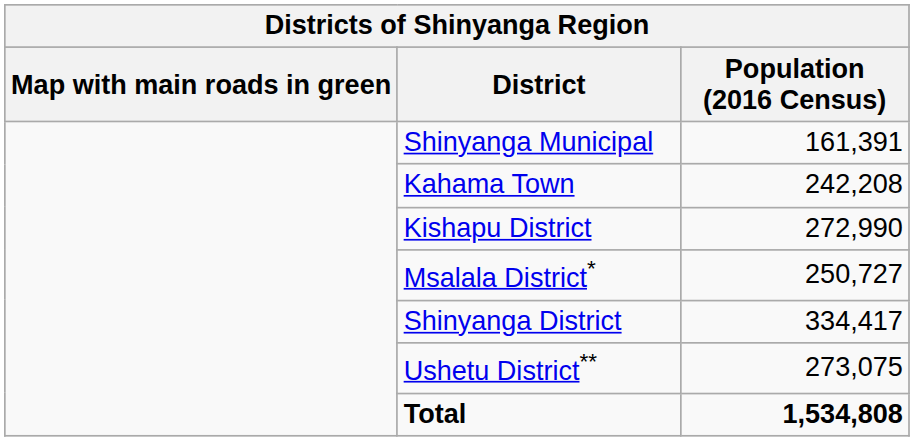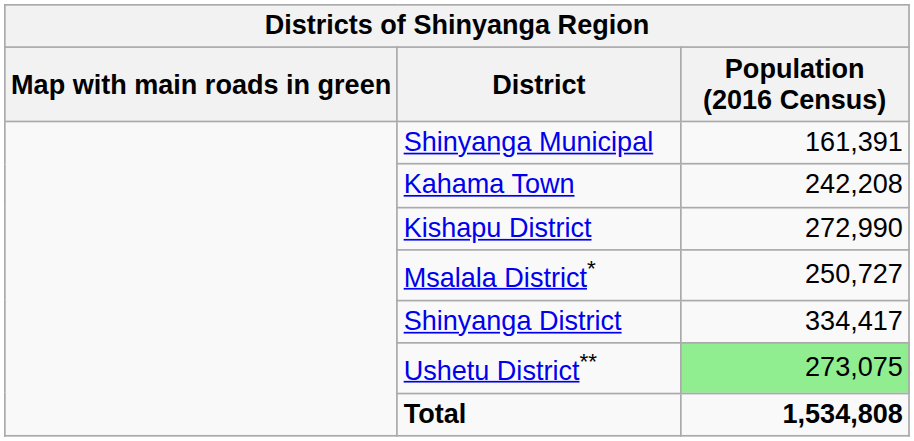(854, 367) no background -> (854, 367) lightgreen background
